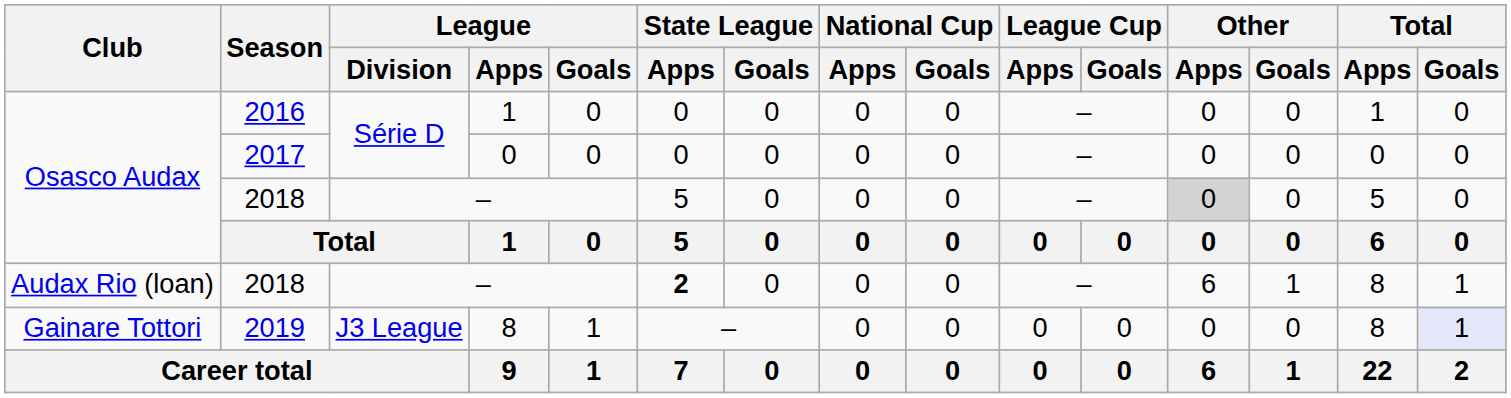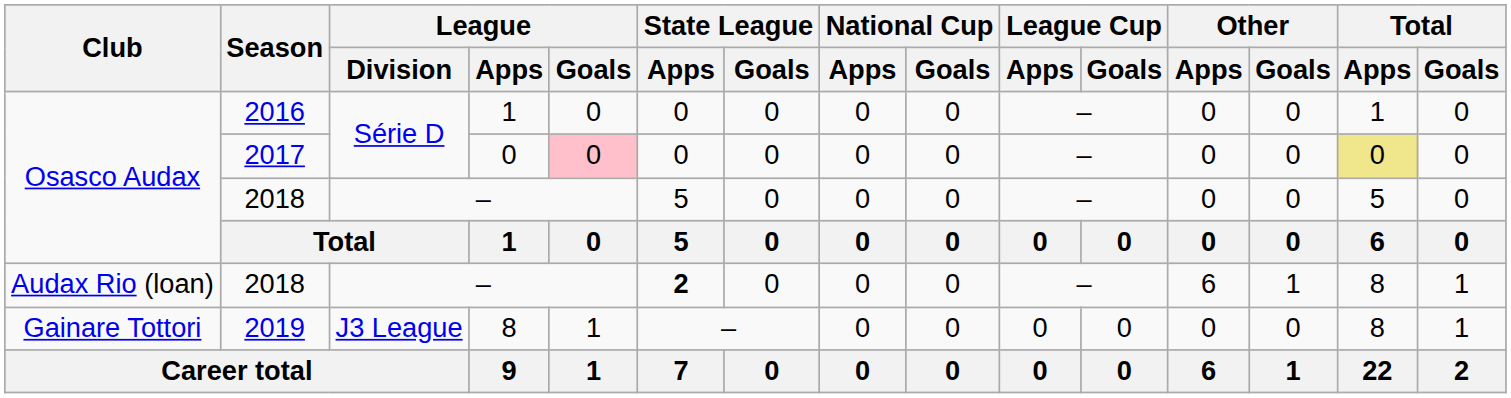(594, 155) no background -> (594, 155) pink background
(1377, 155) no background -> (1377, 155) khaki background
(1209, 198) lightgrey background -> (1209, 198) no background
(1462, 328) lavender background -> (1462, 328) no background
